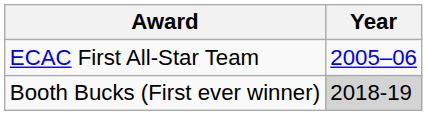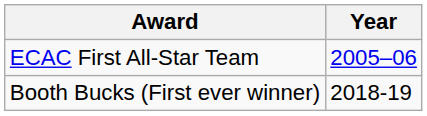(371, 92) lightgrey background -> (371, 92) no background
